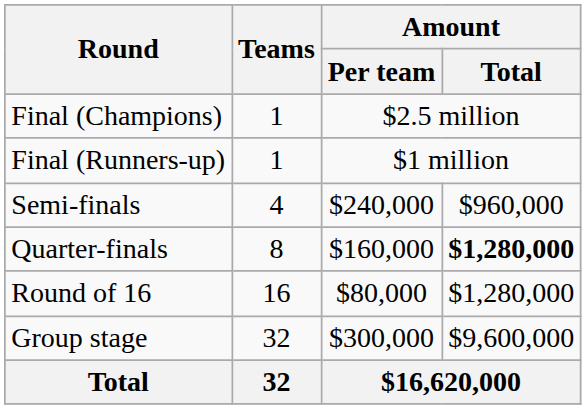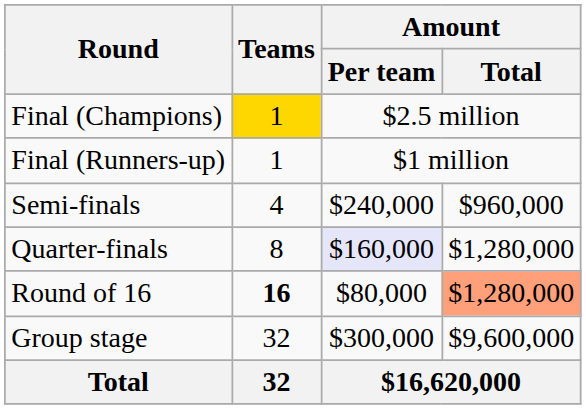(276, 115) no background -> (276, 115) gold background
(382, 248) no background -> (382, 248) lavender background
(511, 248) bold -> (511, 248) normal
(276, 293) normal -> (276, 293) bold
(511, 293) no background -> (511, 293) lightsalmon background
